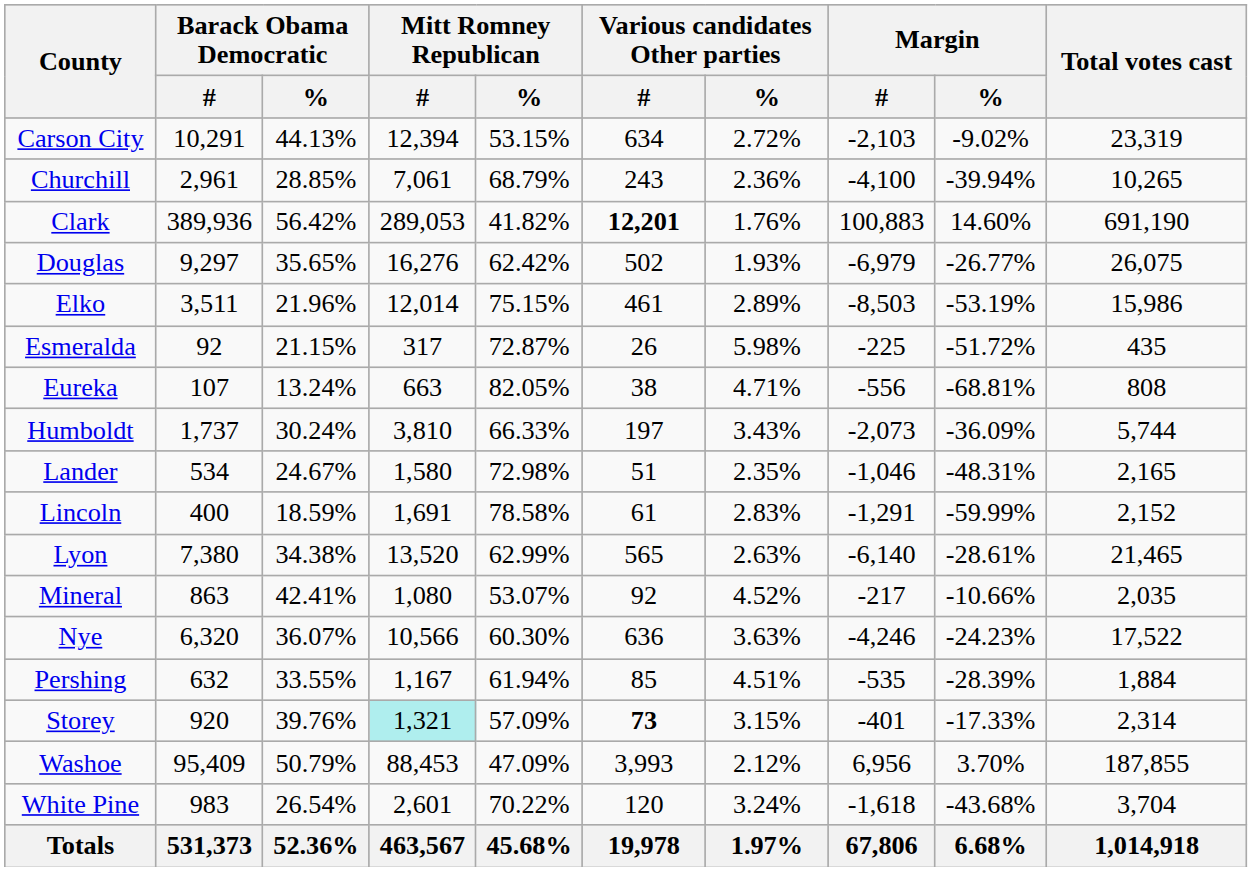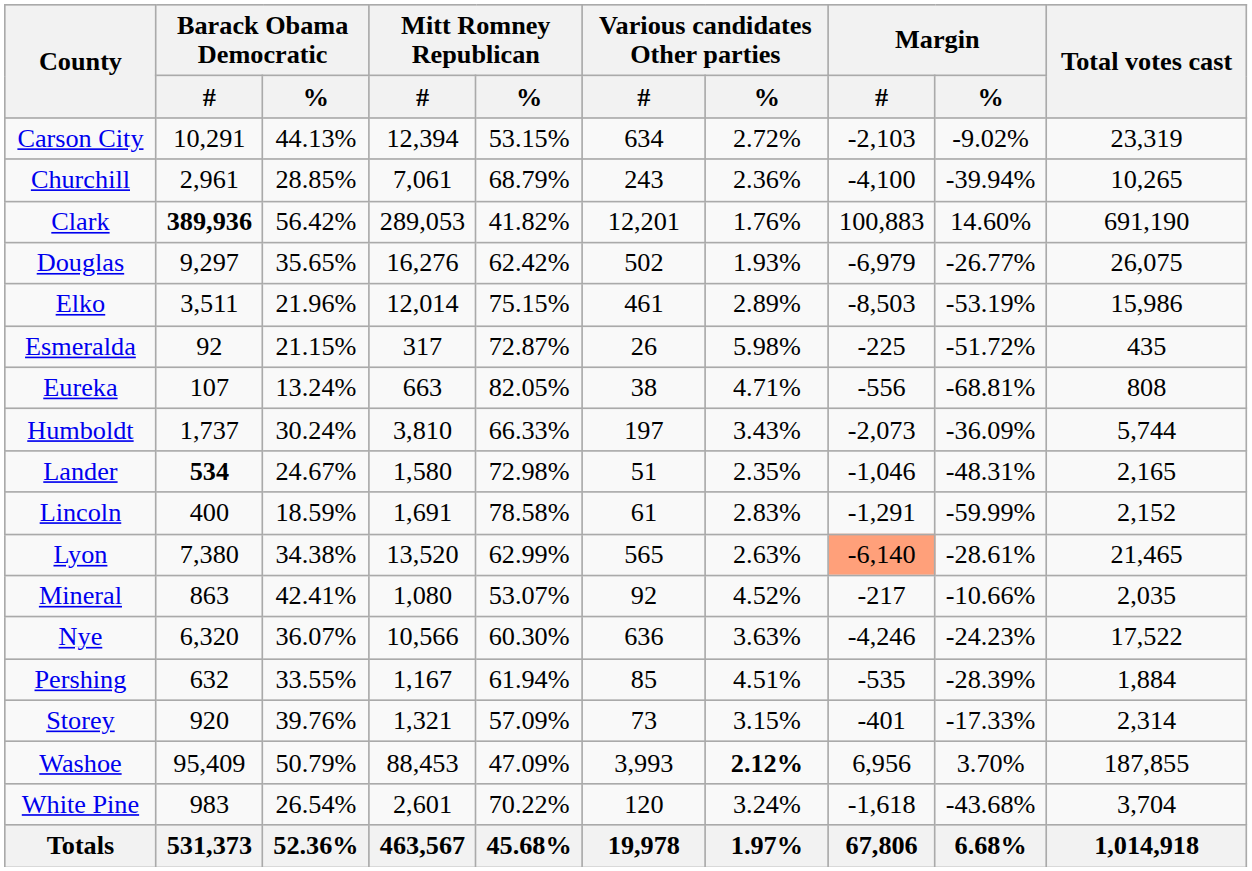(209, 221) normal -> (209, 221) bold
(644, 221) bold -> (644, 221) normal
(209, 470) normal -> (209, 470) bold
(882, 554) no background -> (882, 554) lightsalmon background
(423, 720) paleturquoise background -> (423, 720) no background
(644, 720) bold -> (644, 720) normal
(767, 762) normal -> (767, 762) bold
